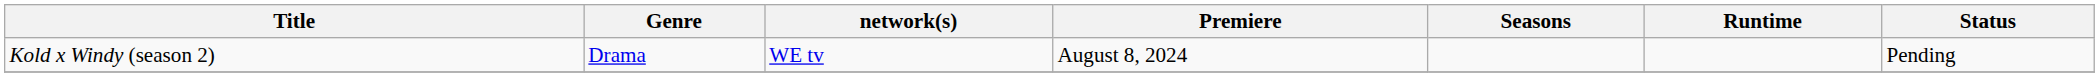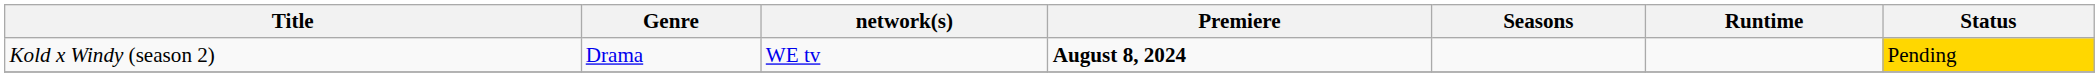(1122, 54) normal -> (1119, 54) bold
(1921, 54) no background -> (1922, 54) gold background
